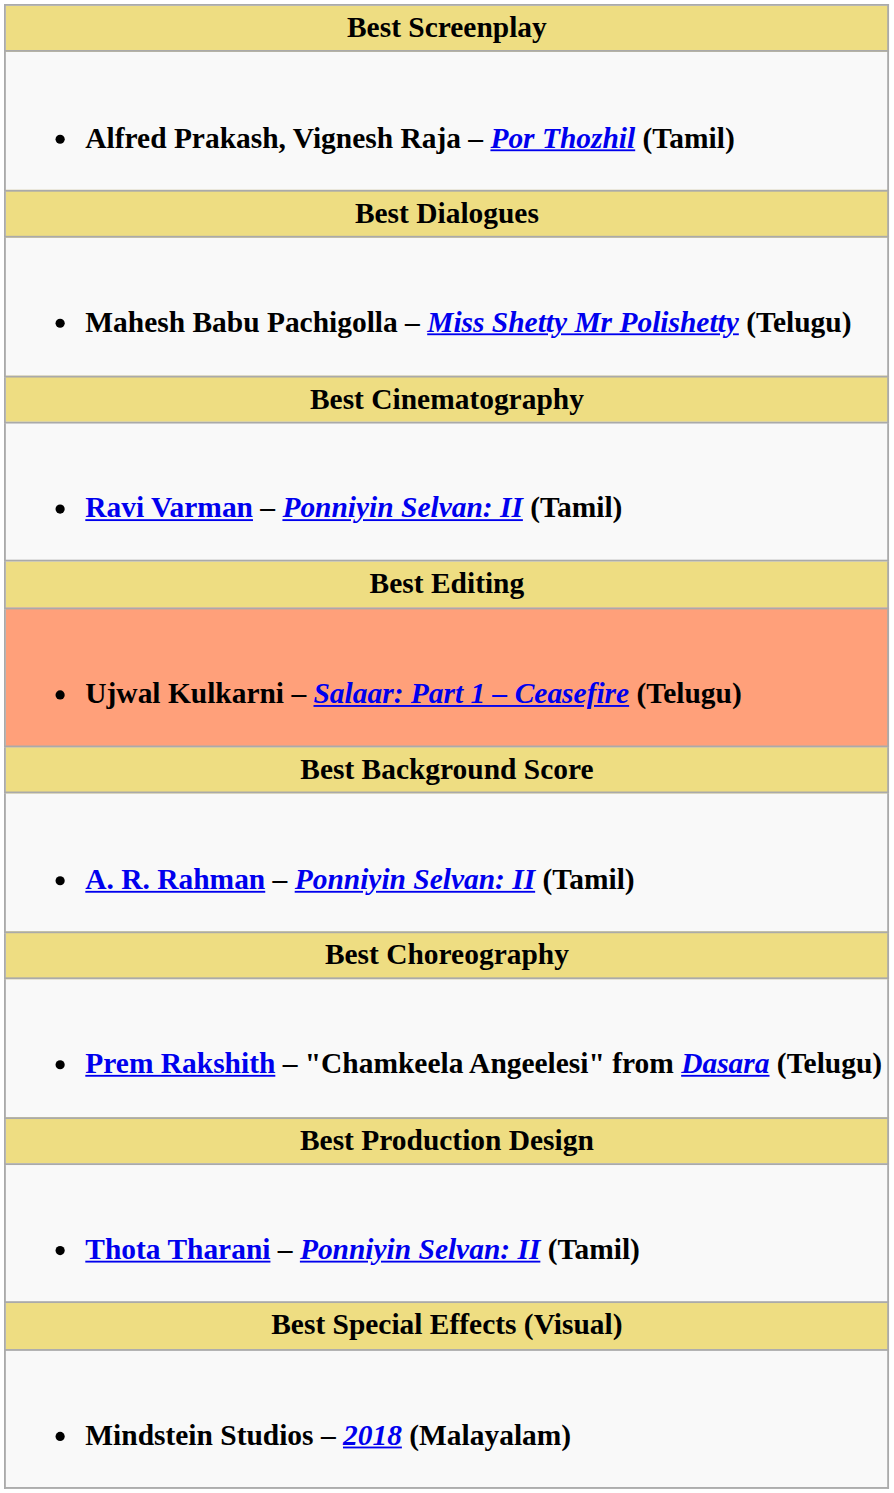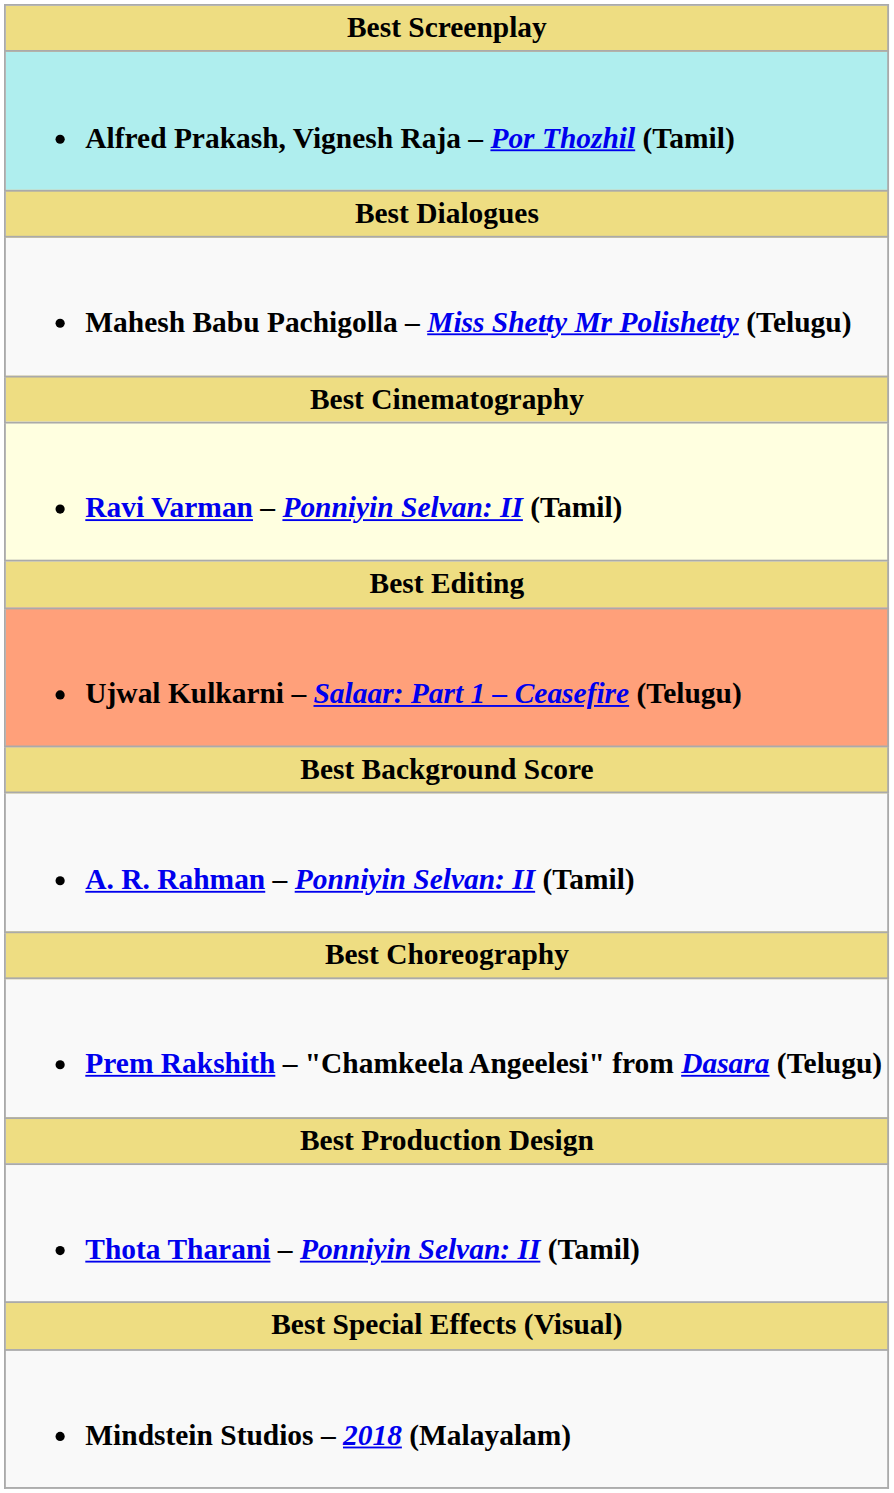(447, 138) no background -> (447, 138) paleturquoise background
(447, 508) no background -> (447, 508) lightyellow background
